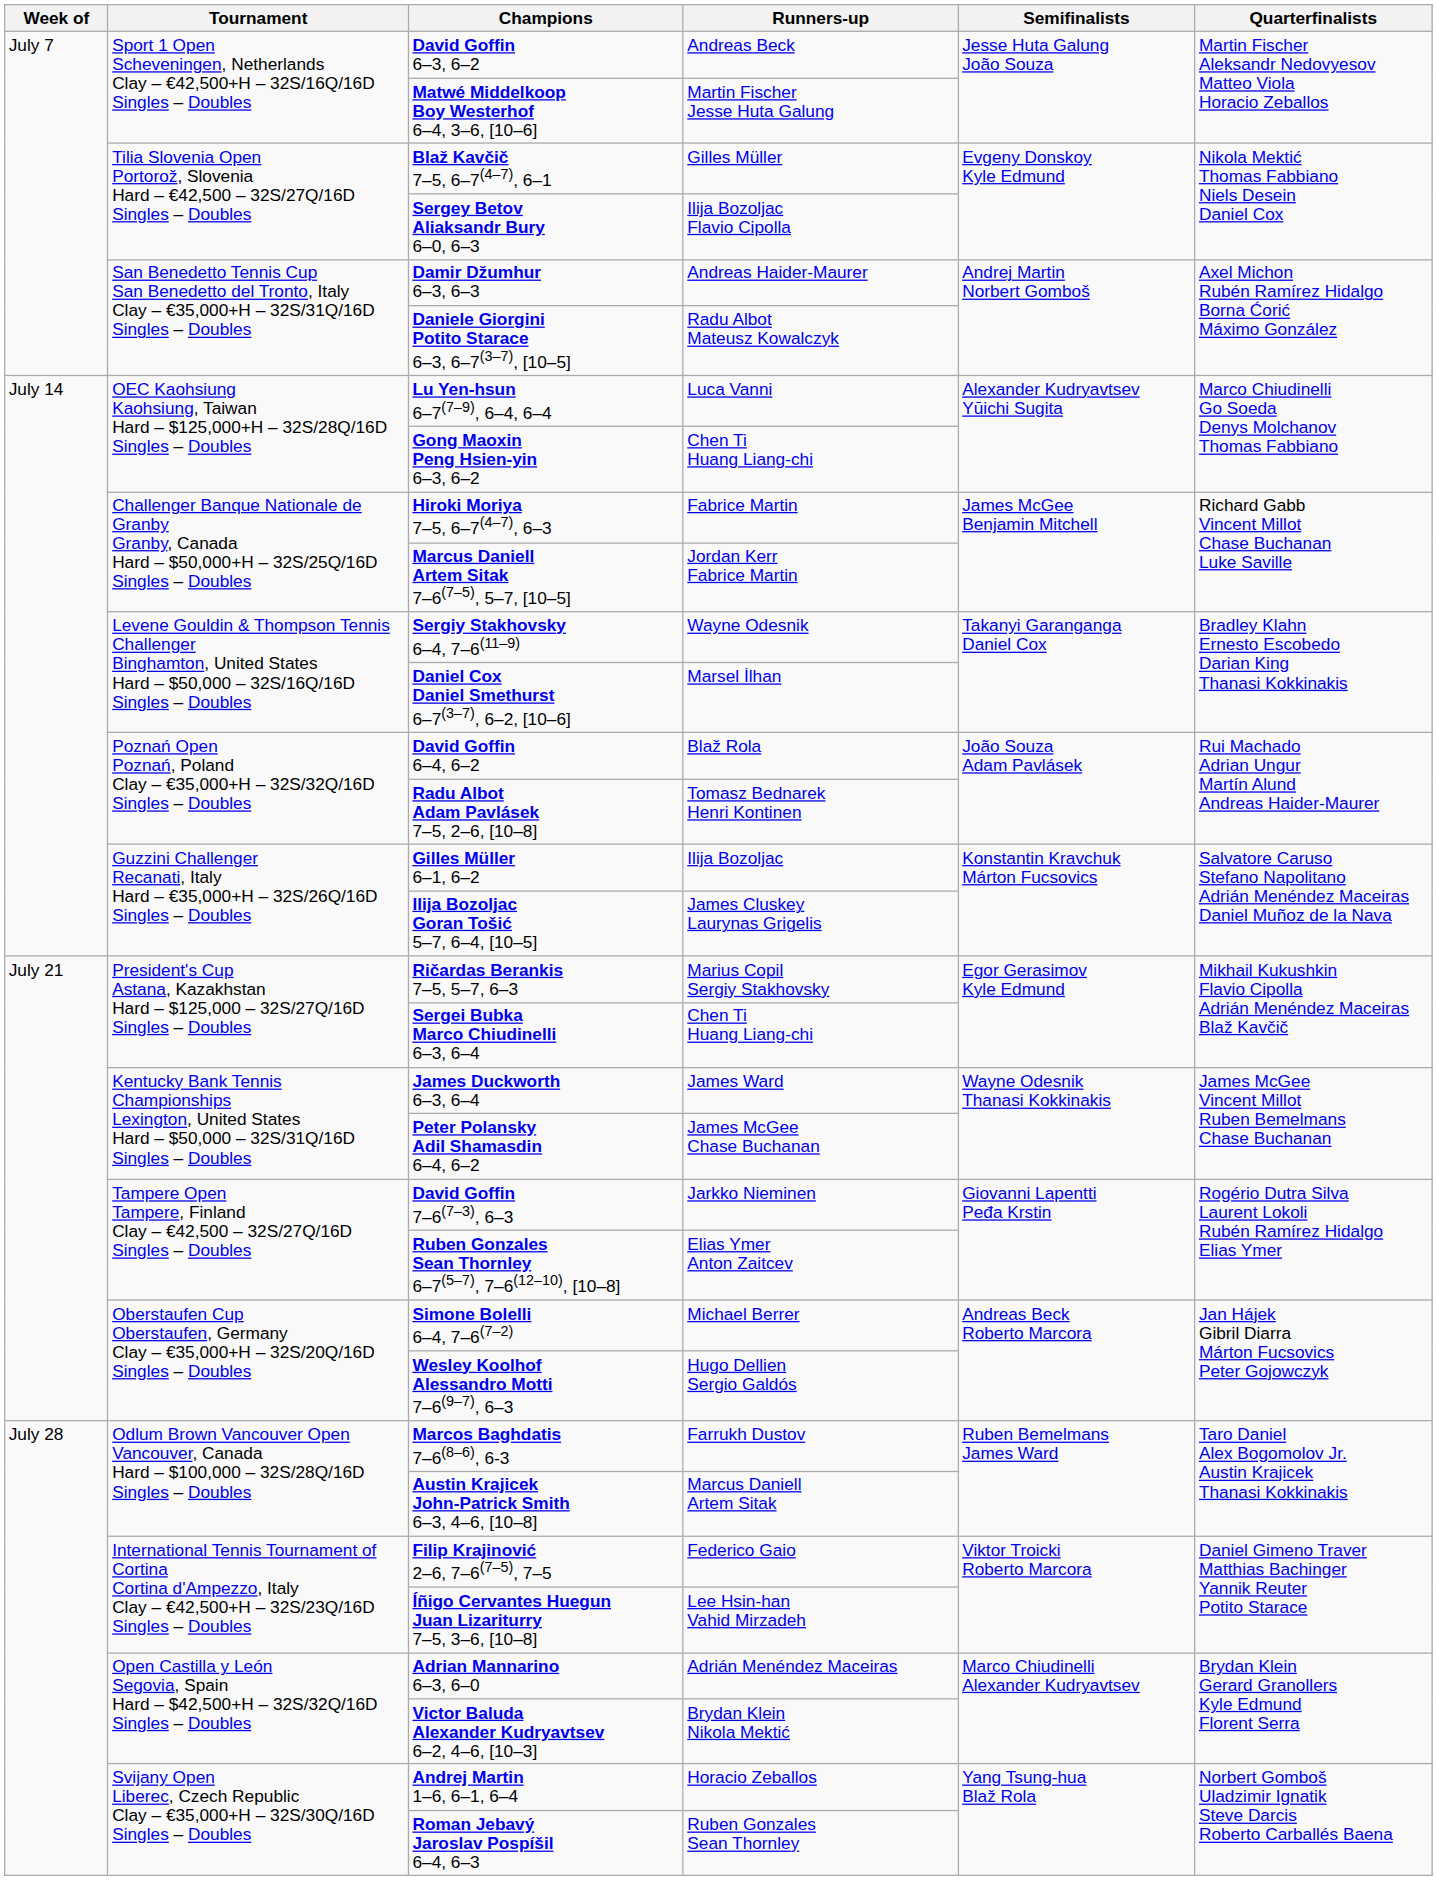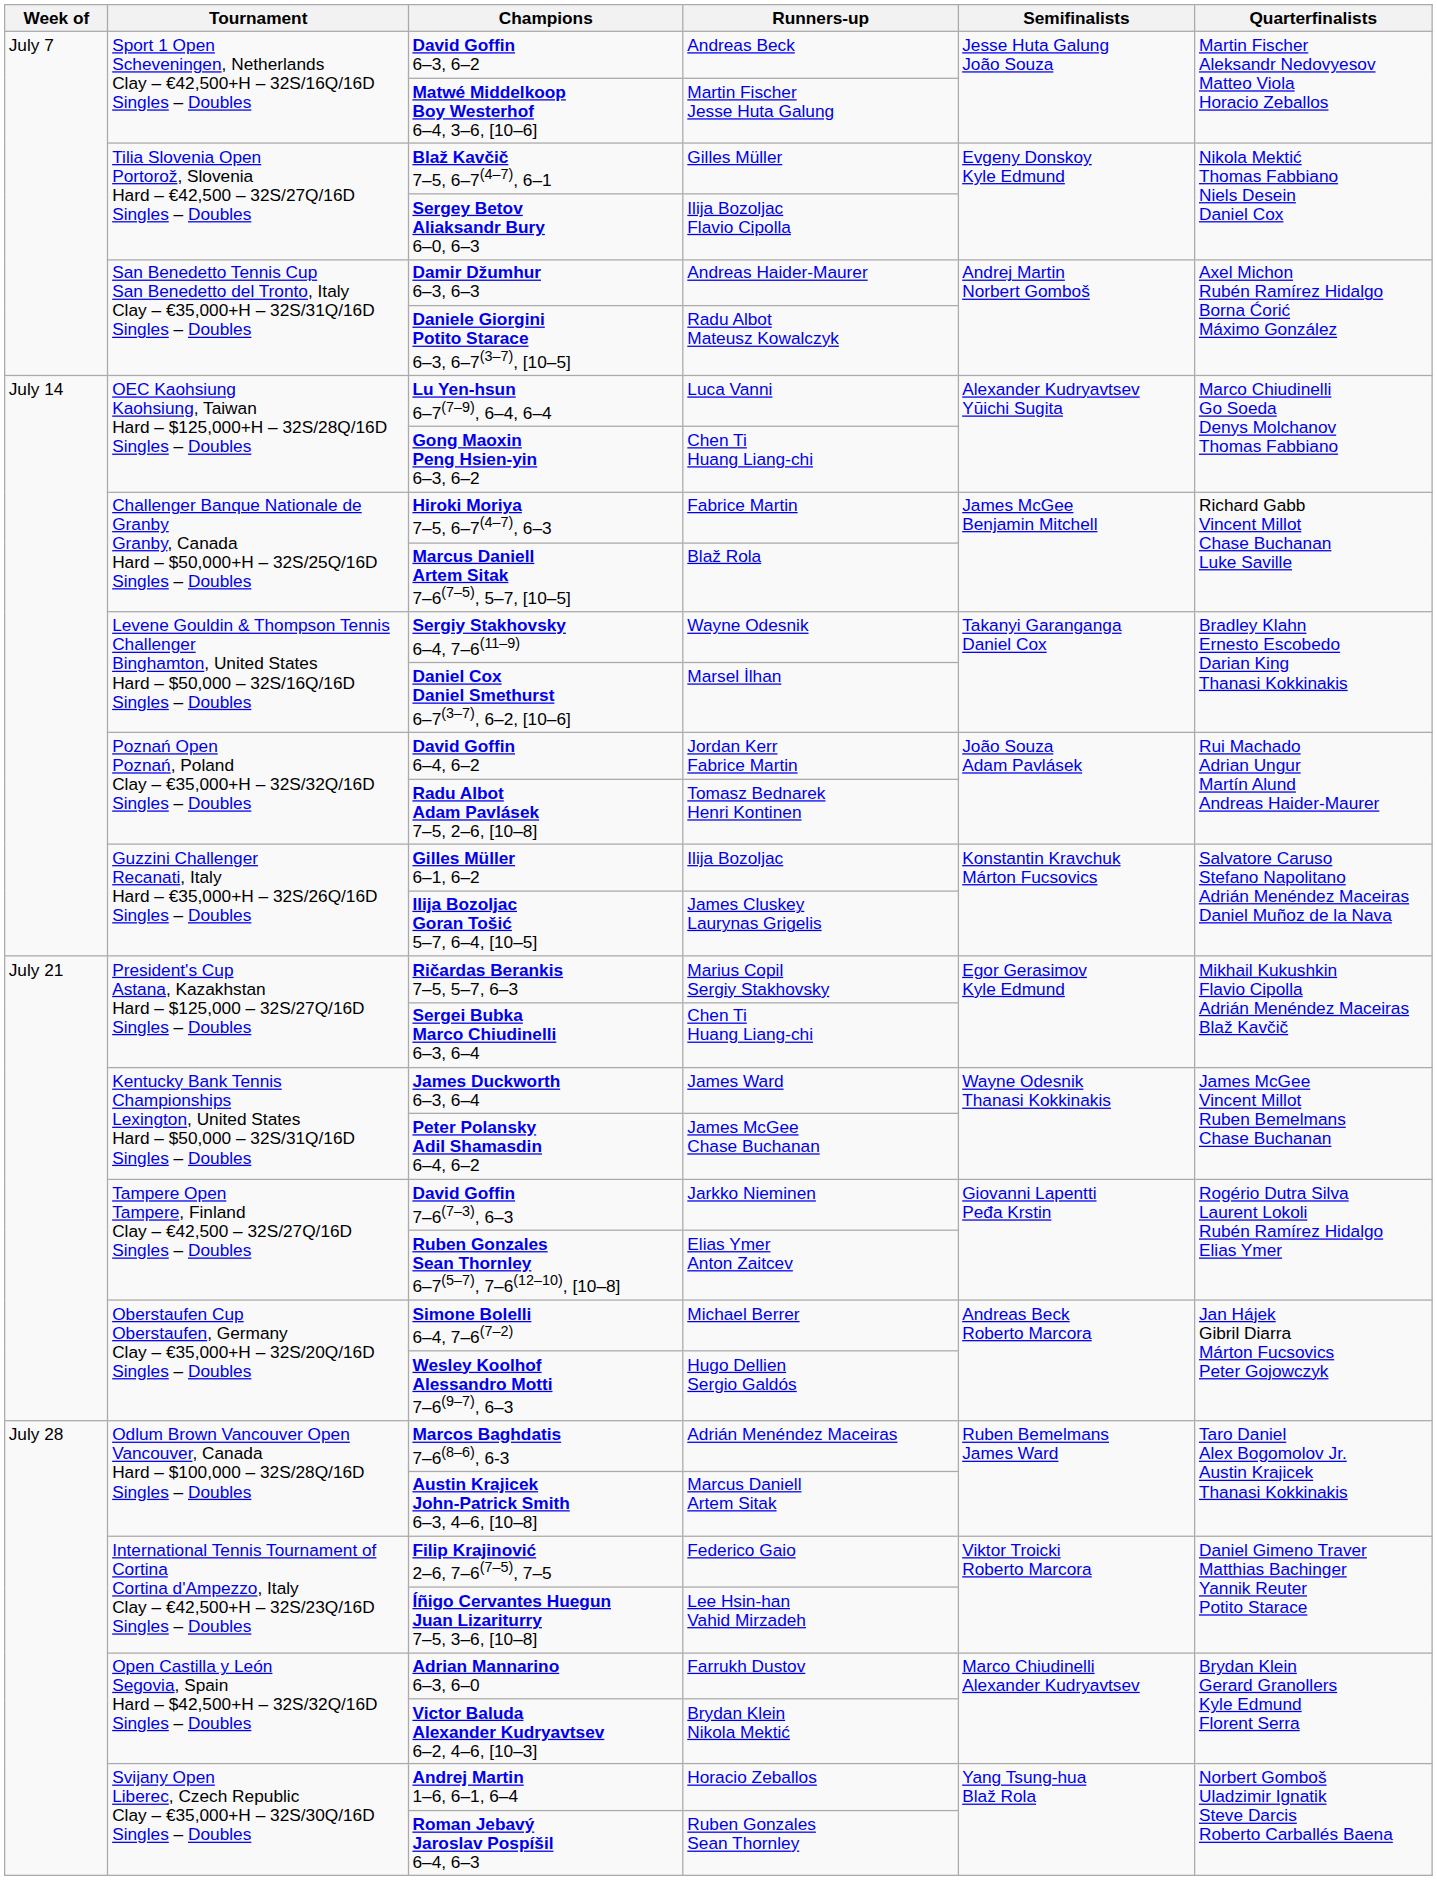(742, 565) Jordan Kerr Fabrice Martin -> (724, 556) Blaž Rola
(724, 746) Blaž Rola -> (742, 756) Jordan Kerr Fabrice Martin
(746, 1434) Farrukh Dustov -> (792, 1434) Adrián Menéndez Maceiras
(792, 1666) Adrián Menéndez Maceiras -> (746, 1666) Farrukh Dustov
